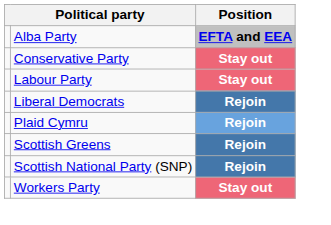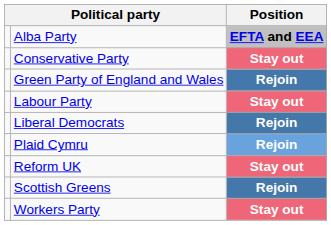+ row: (119, 79)
+ row: (47, 166)
- row: (103, 166)
